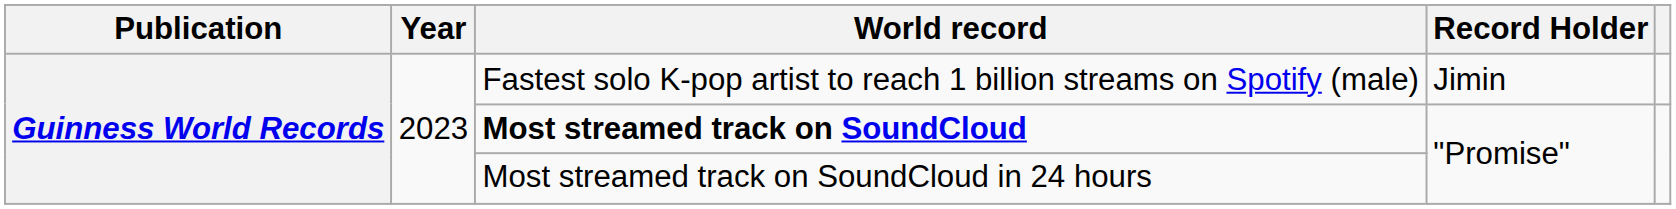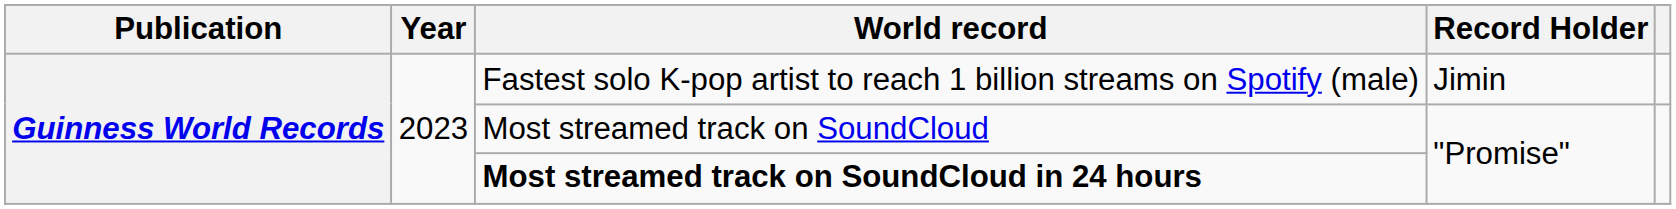(755, 128) bold -> (736, 128) normal
(817, 177) normal -> (842, 177) bold
